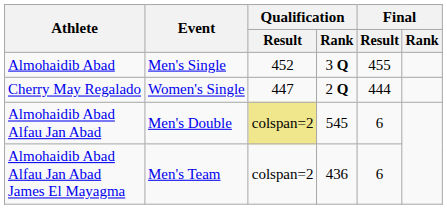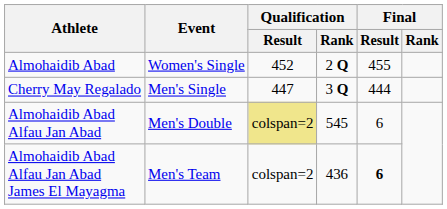(187, 65) Men's Single -> (196, 65) Women's Single
(337, 65) 3 Q -> (337, 65) 2 Q
(196, 90) Women's Single -> (187, 90) Men's Single
(337, 90) 2 Q -> (337, 90) 3 Q
(380, 174) normal -> (380, 174) bold
